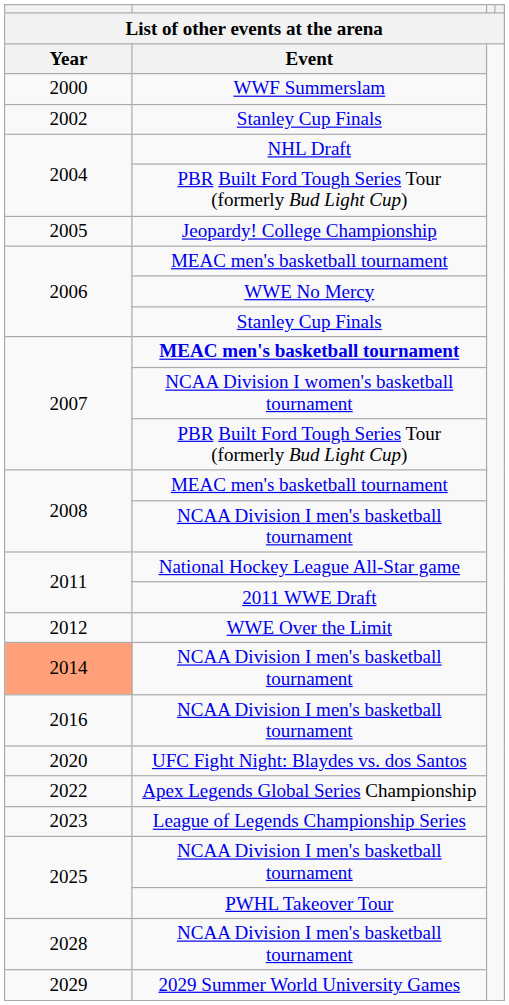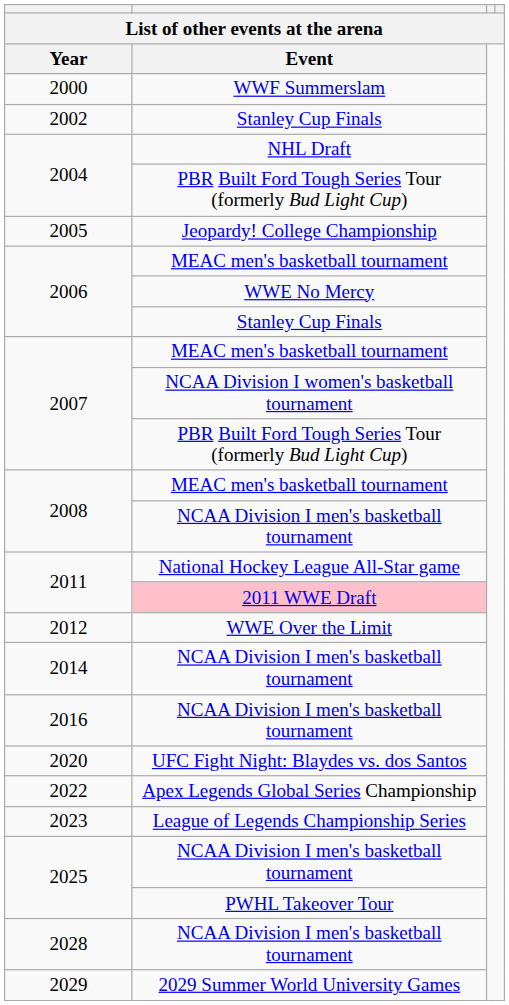(309, 351) bold -> (309, 351) normal
(309, 597) no background -> (309, 597) pink background
(68, 668) lightsalmon background -> (68, 668) no background
